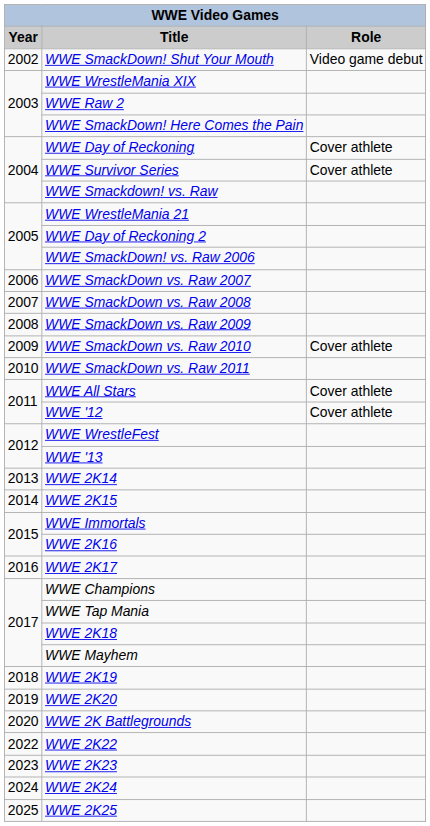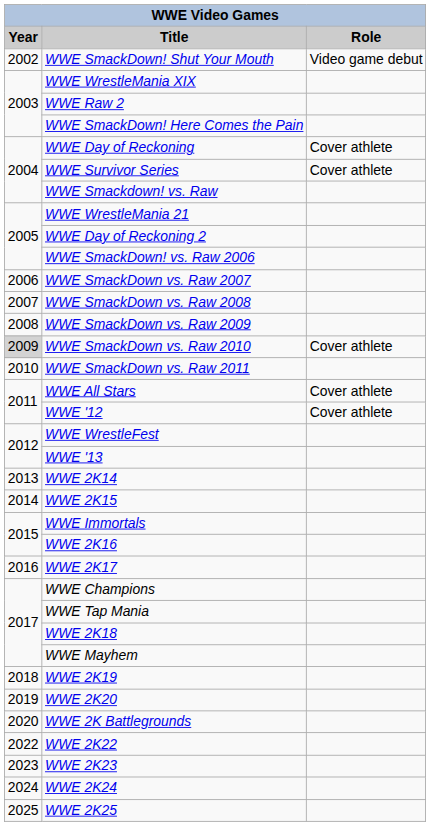(23, 346) no background -> (23, 346) lightgrey background
